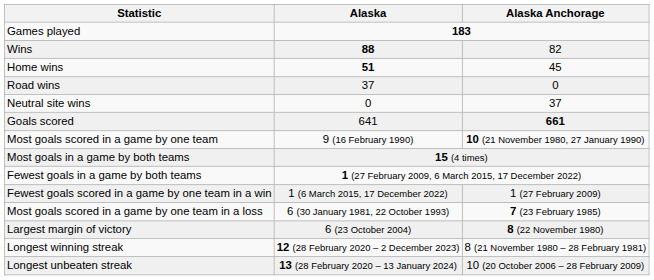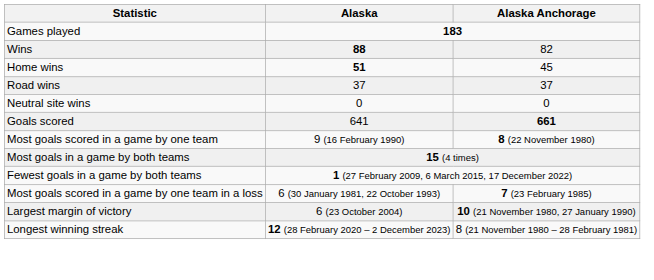(555, 85) 0 -> (546, 85) 37
(555, 103) 37 -> (546, 103) 0
(555, 139) 10 (21 November 1980, 27 January 1990) -> (546, 139) 8 (22 November 1980)
- row: (139, 193)
(555, 229) 8 (22 November 1980) -> (546, 211) 10 (21 November 1980, 27 January 1990)
- row: (70, 265)
